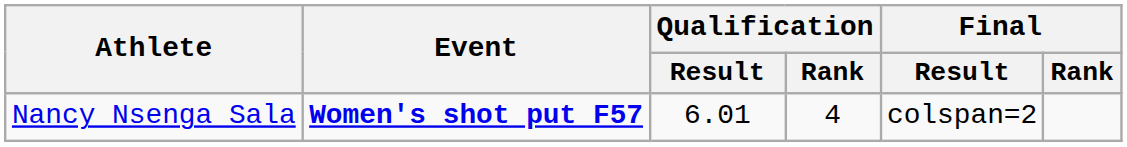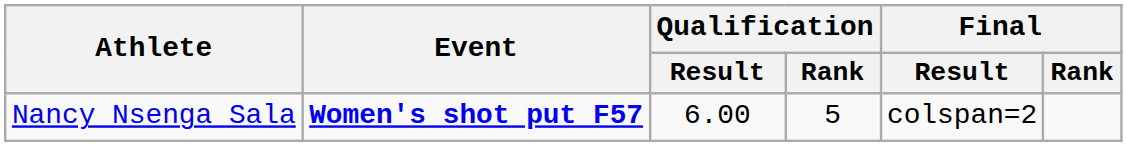(717, 117) 6.01 -> (717, 117) 6.00
(833, 117) 4 -> (833, 117) 5
